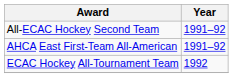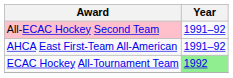(83, 30) no background -> (83, 30) pink background
(196, 64) no background -> (196, 64) lightgreen background
